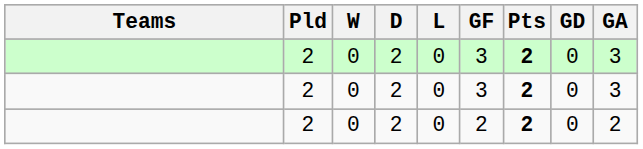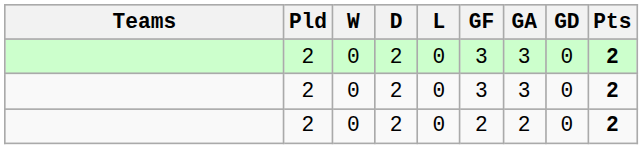columns swapped: (615, 22) <-> (527, 22)
